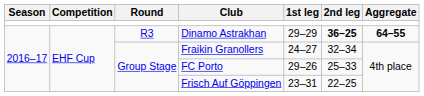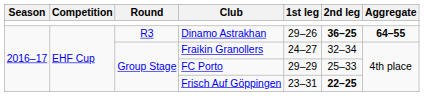(303, 34) 29–29 -> (303, 34) 29–26
(303, 67) 29–26 -> (303, 67) 29–29
(342, 83) normal -> (342, 83) bold
